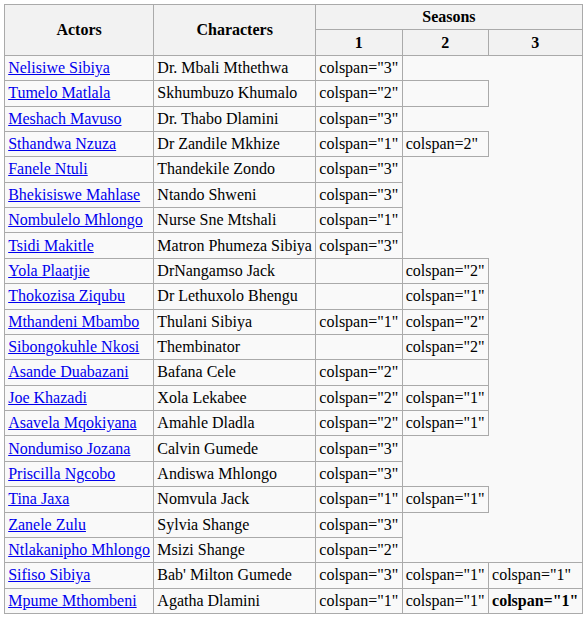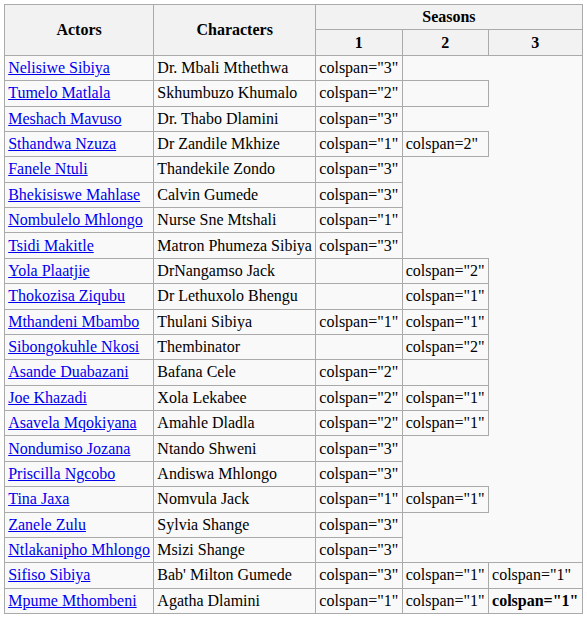(207, 194) Ntando Shweni -> (208, 194) Calvin Gumede
(445, 321) colspan="2" -> (445, 321) colspan="1"
(208, 448) Calvin Gumede -> (207, 448) Ntando Shweni
(359, 550) colspan="2" -> (359, 550) colspan="3"
